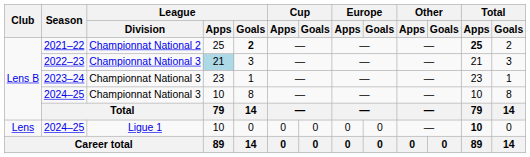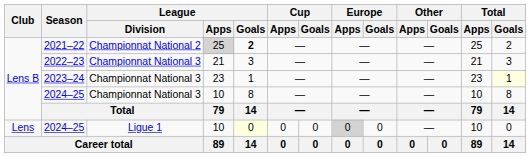(219, 45) no background -> (219, 45) lightgrey background
(477, 45) bold -> (477, 45) normal
(219, 62) lightblue background -> (219, 62) no background
(509, 78) no background -> (509, 78) lightyellow background
(251, 128) no background -> (251, 128) lightyellow background
(348, 128) no background -> (348, 128) lightgrey background
(477, 128) bold -> (477, 128) normal
